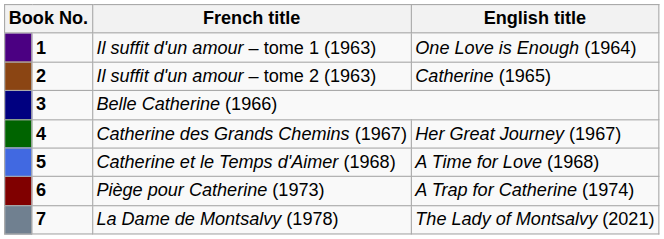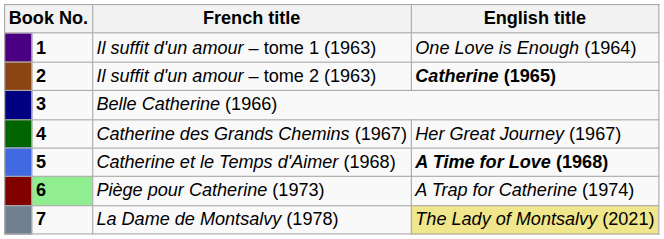(483, 76) normal -> (486, 76) bold
(507, 162) normal -> (512, 162) bold
(41, 190) no background -> (41, 190) lightgreen background
(535, 219) no background -> (535, 219) khaki background
